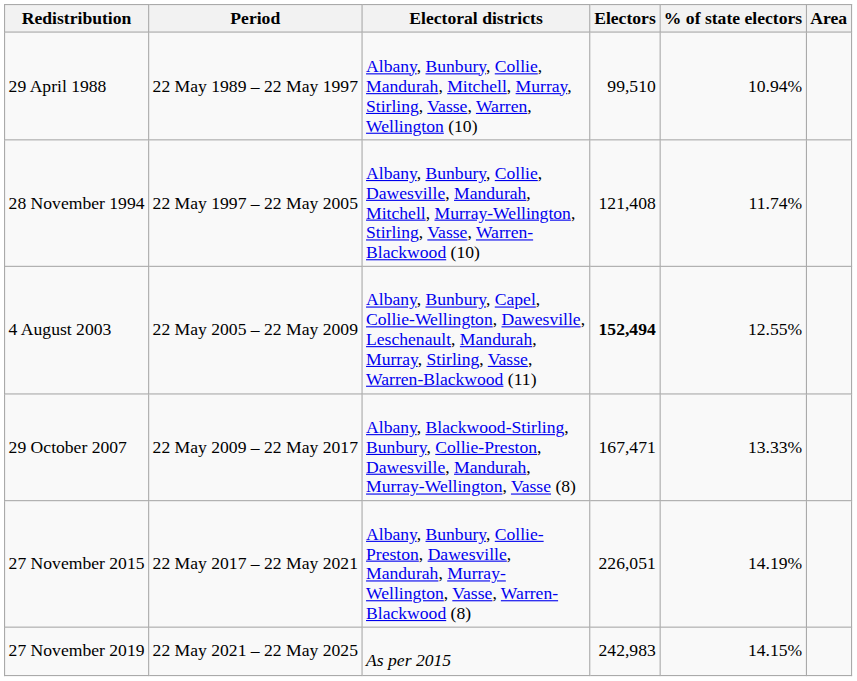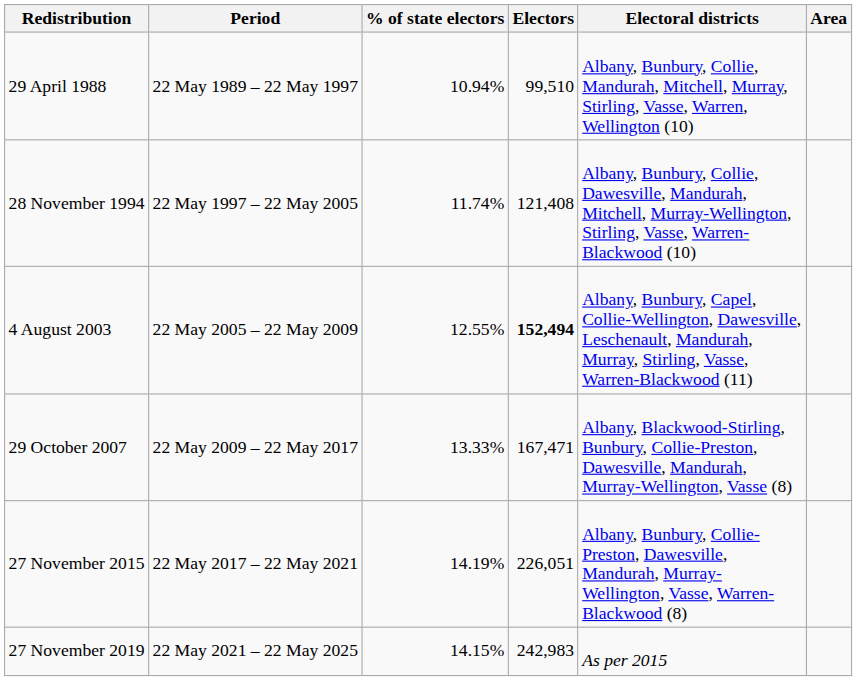columns swapped: (476, 18) <-> (733, 18)
